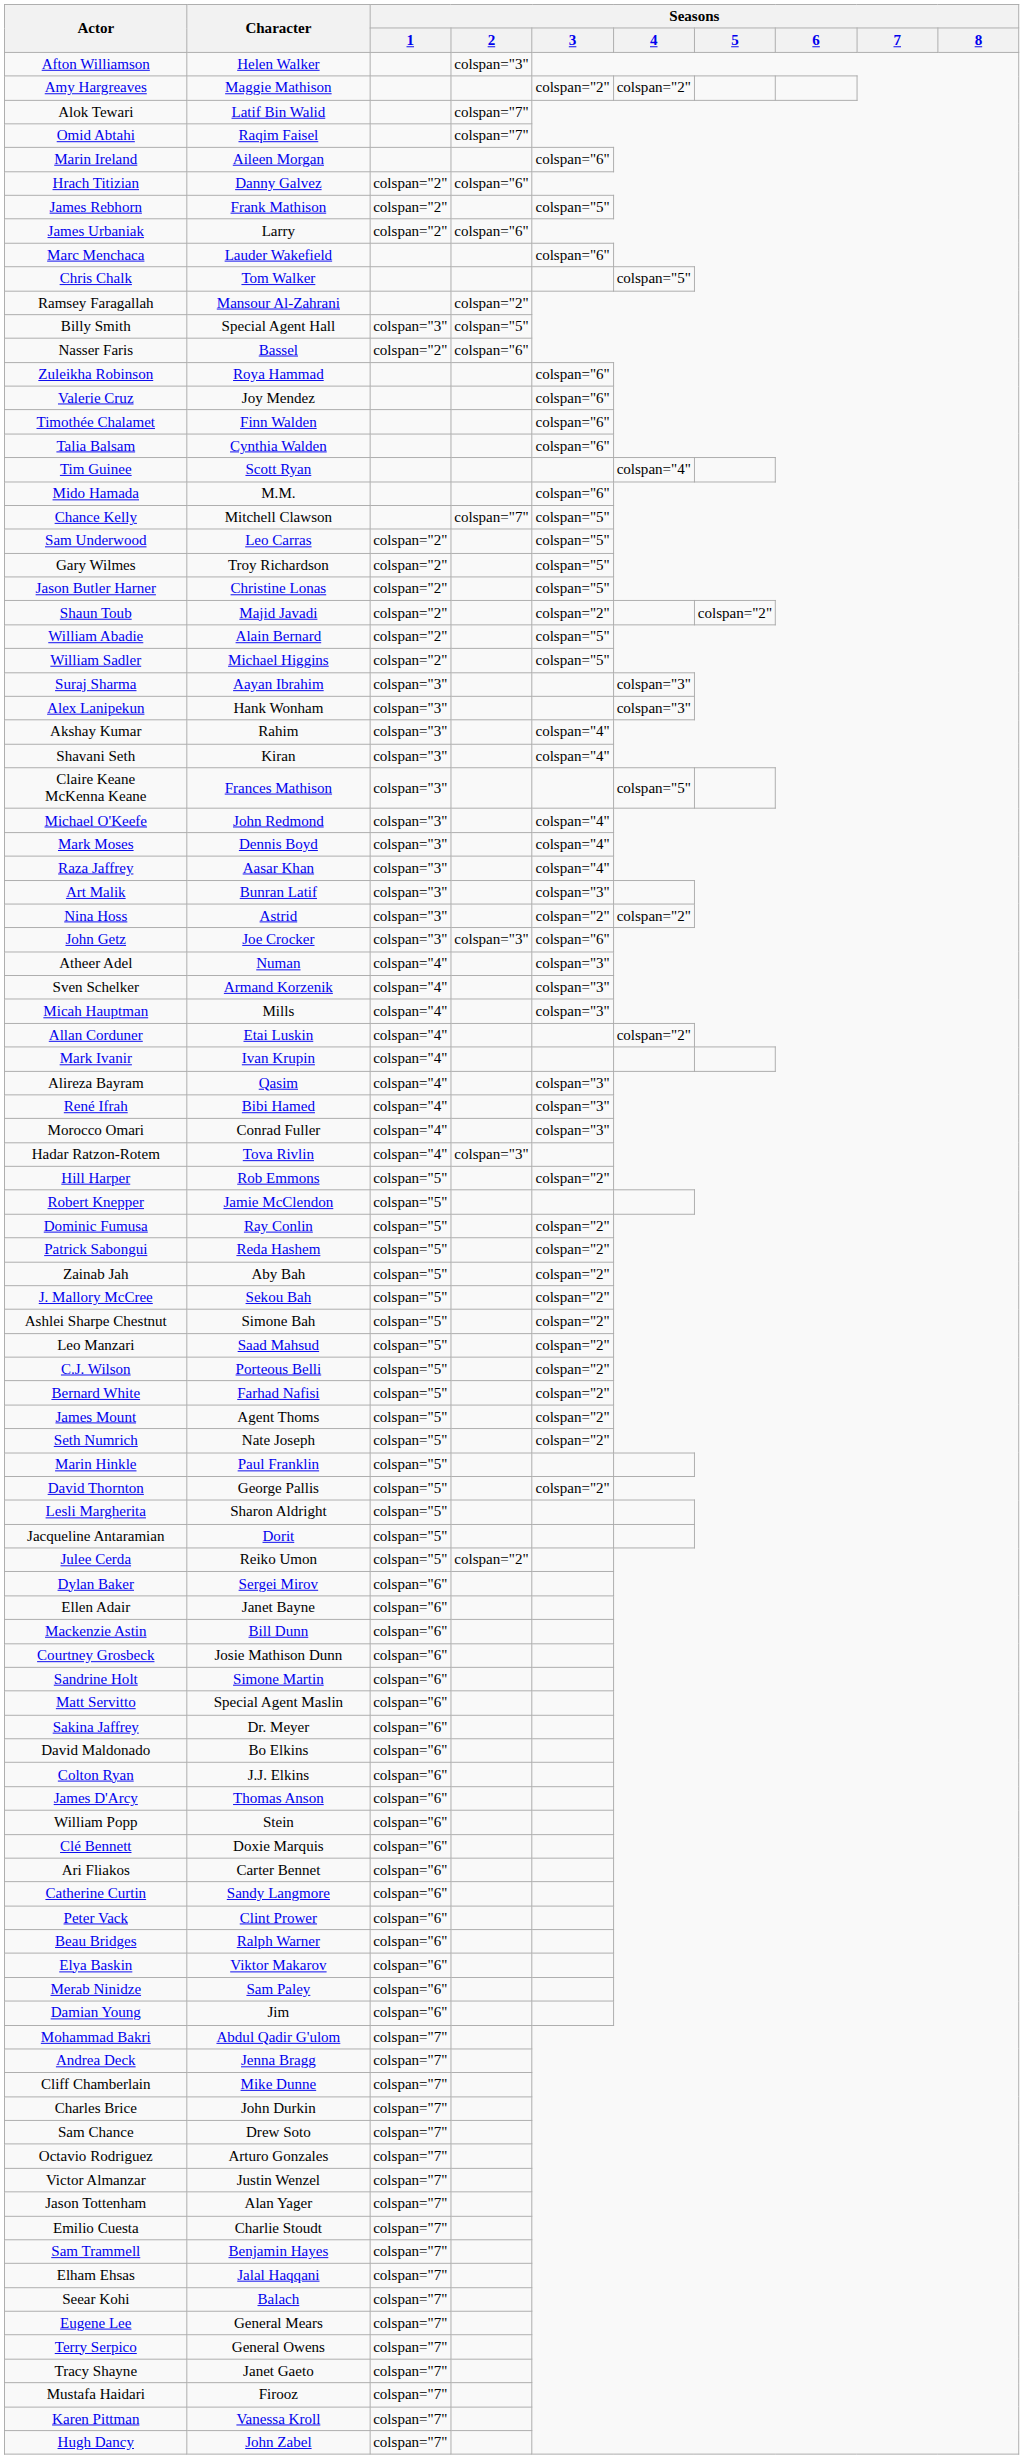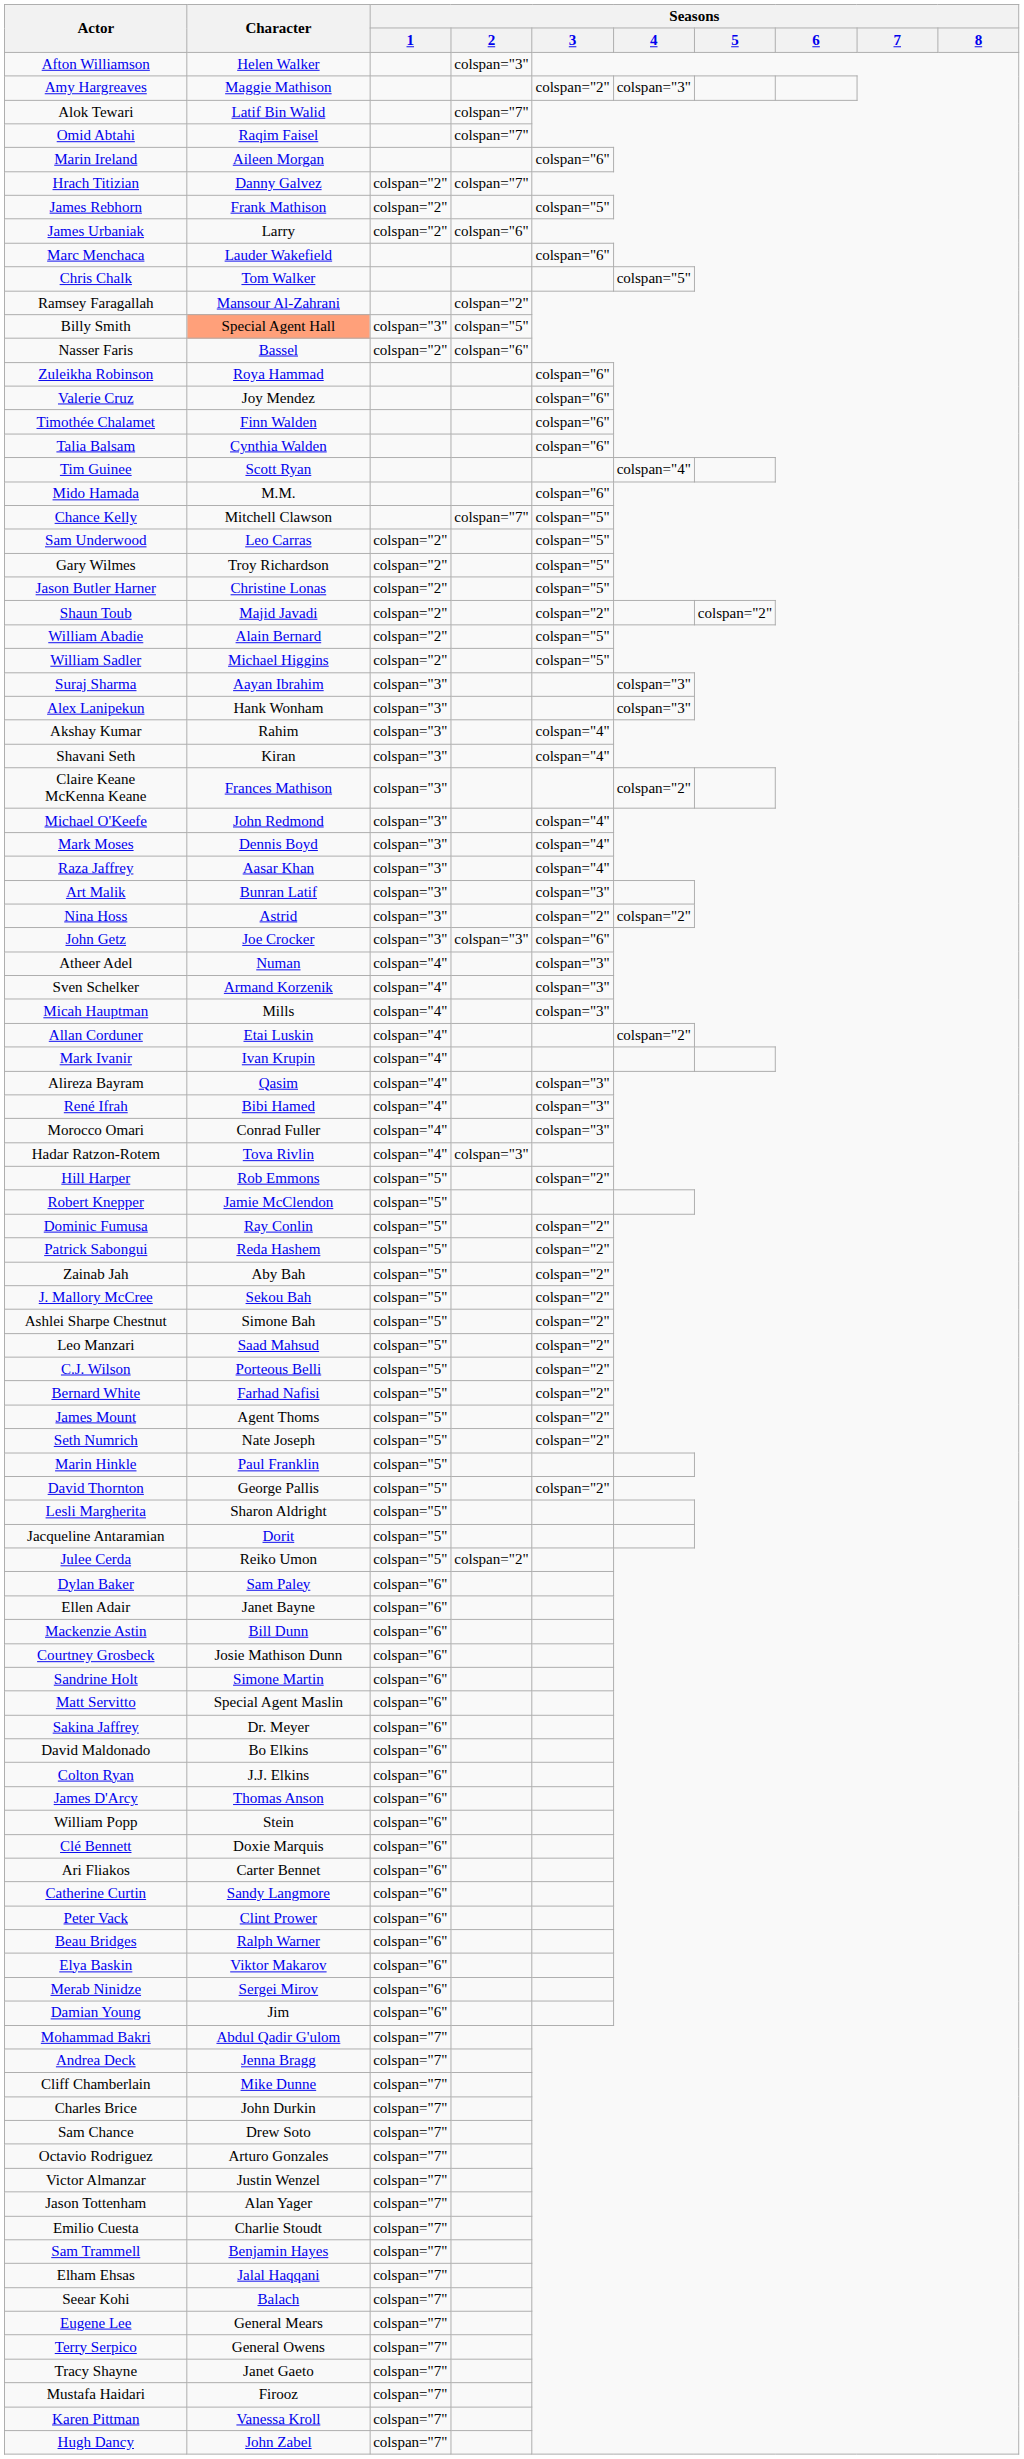(654, 87) colspan="2" -> (654, 87) colspan="3"
(491, 183) colspan="6" -> (491, 183) colspan="7"
(278, 326) no background -> (278, 326) lightsalmon background
(654, 788) colspan="5" -> (654, 788) colspan="2"
(278, 1583) Sergei Mirov -> (278, 1583) Sam Paley
(278, 1989) Sam Paley -> (278, 1989) Sergei Mirov
